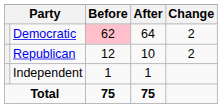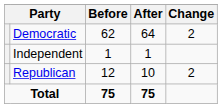(108, 34) pink background -> (108, 34) no background
rows swapped: (44, 53) <-> (48, 73)
